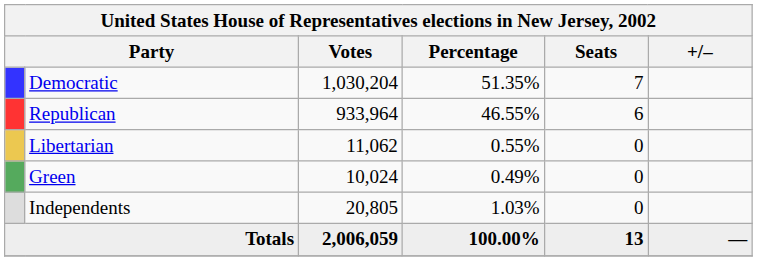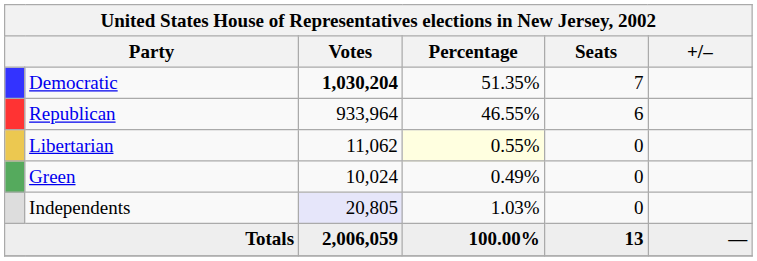(360, 83) normal -> (360, 83) bold
(515, 145) no background -> (515, 145) lightyellow background
(372, 208) no background -> (372, 208) lavender background
